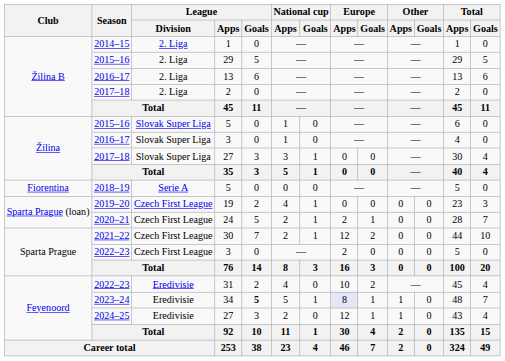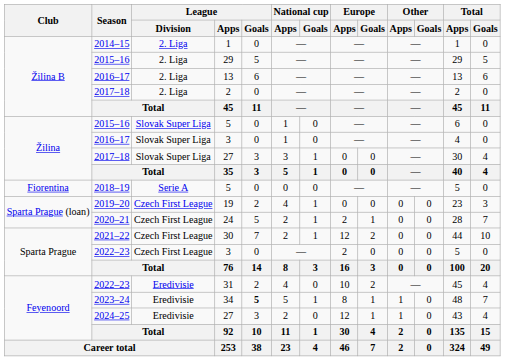(344, 300) lavender background -> (344, 300) no background
